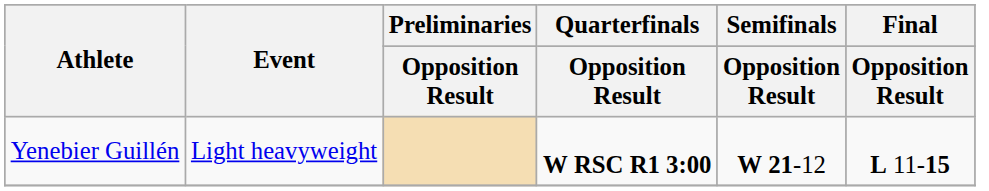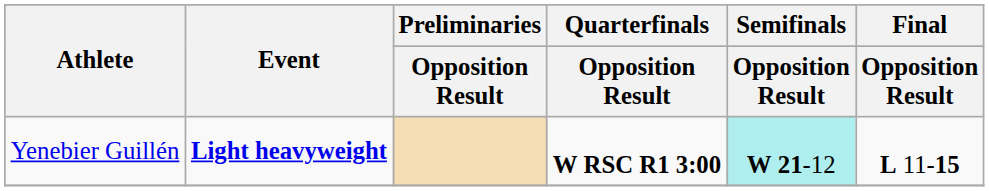(284, 150) normal -> (289, 150) bold
(782, 165) no background -> (791, 165) paleturquoise background
